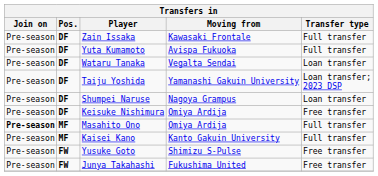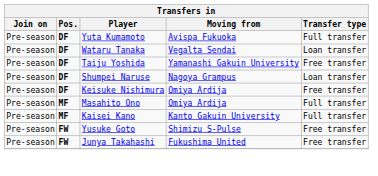- row: (109, 37)
(337, 81) Loan transfer; 2023 DSP -> (335, 63) Free transfer
(30, 125) bold -> (30, 103) normal
